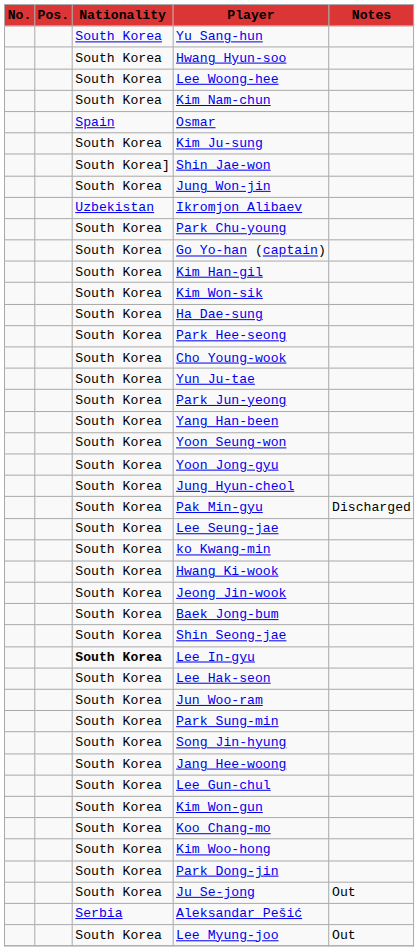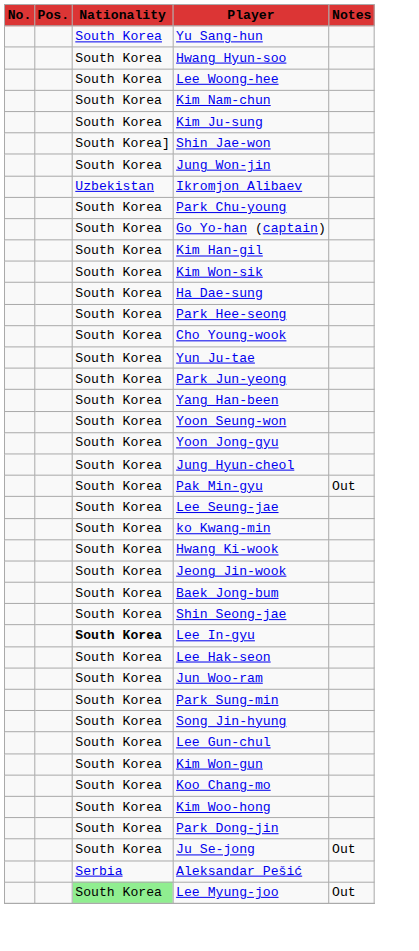- row: (196, 122)
(371, 507) Discharged -> (344, 486) Out
- row: (231, 764)
(119, 935) no background -> (119, 893) lightgreen background
